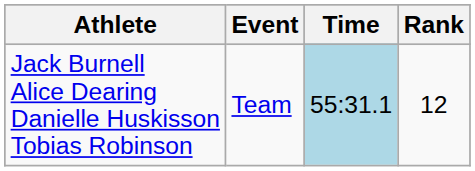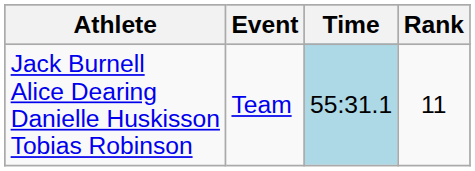(434, 105) 12 -> (434, 105) 11
